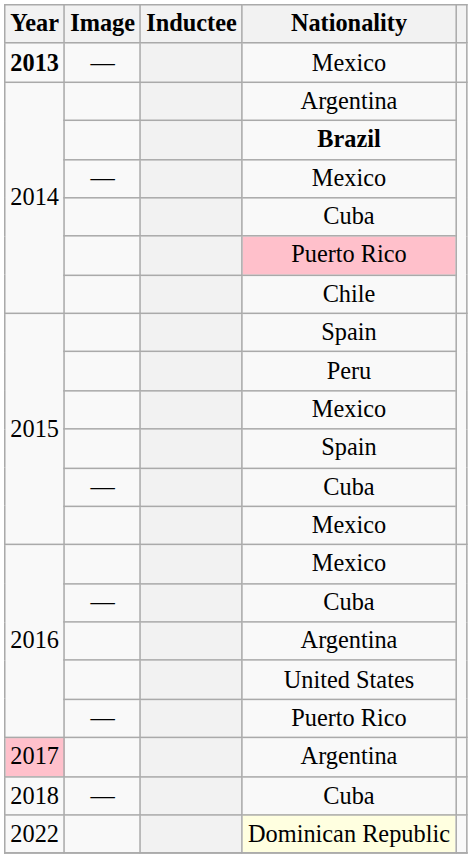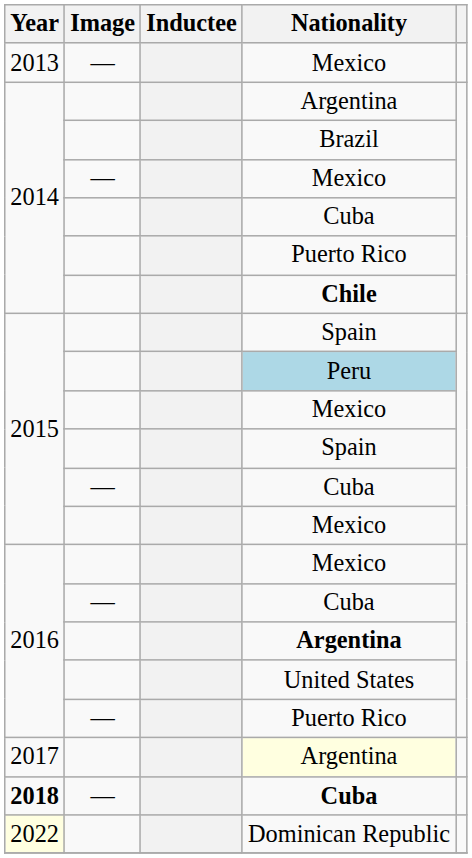(35, 62) bold -> (35, 62) normal
(349, 139) bold -> (349, 139) normal
(349, 255) pink background -> (349, 255) no background
(349, 293) normal -> (349, 293) bold
(349, 370) no background -> (349, 370) lightblue background
(349, 640) normal -> (349, 640) bold
(35, 756) pink background -> (35, 756) no background
(349, 756) no background -> (349, 756) lightyellow background
(35, 795) normal -> (35, 795) bold
(349, 795) normal -> (349, 795) bold
(35, 833) no background -> (35, 833) lightyellow background
(349, 833) lightyellow background -> (349, 833) no background
